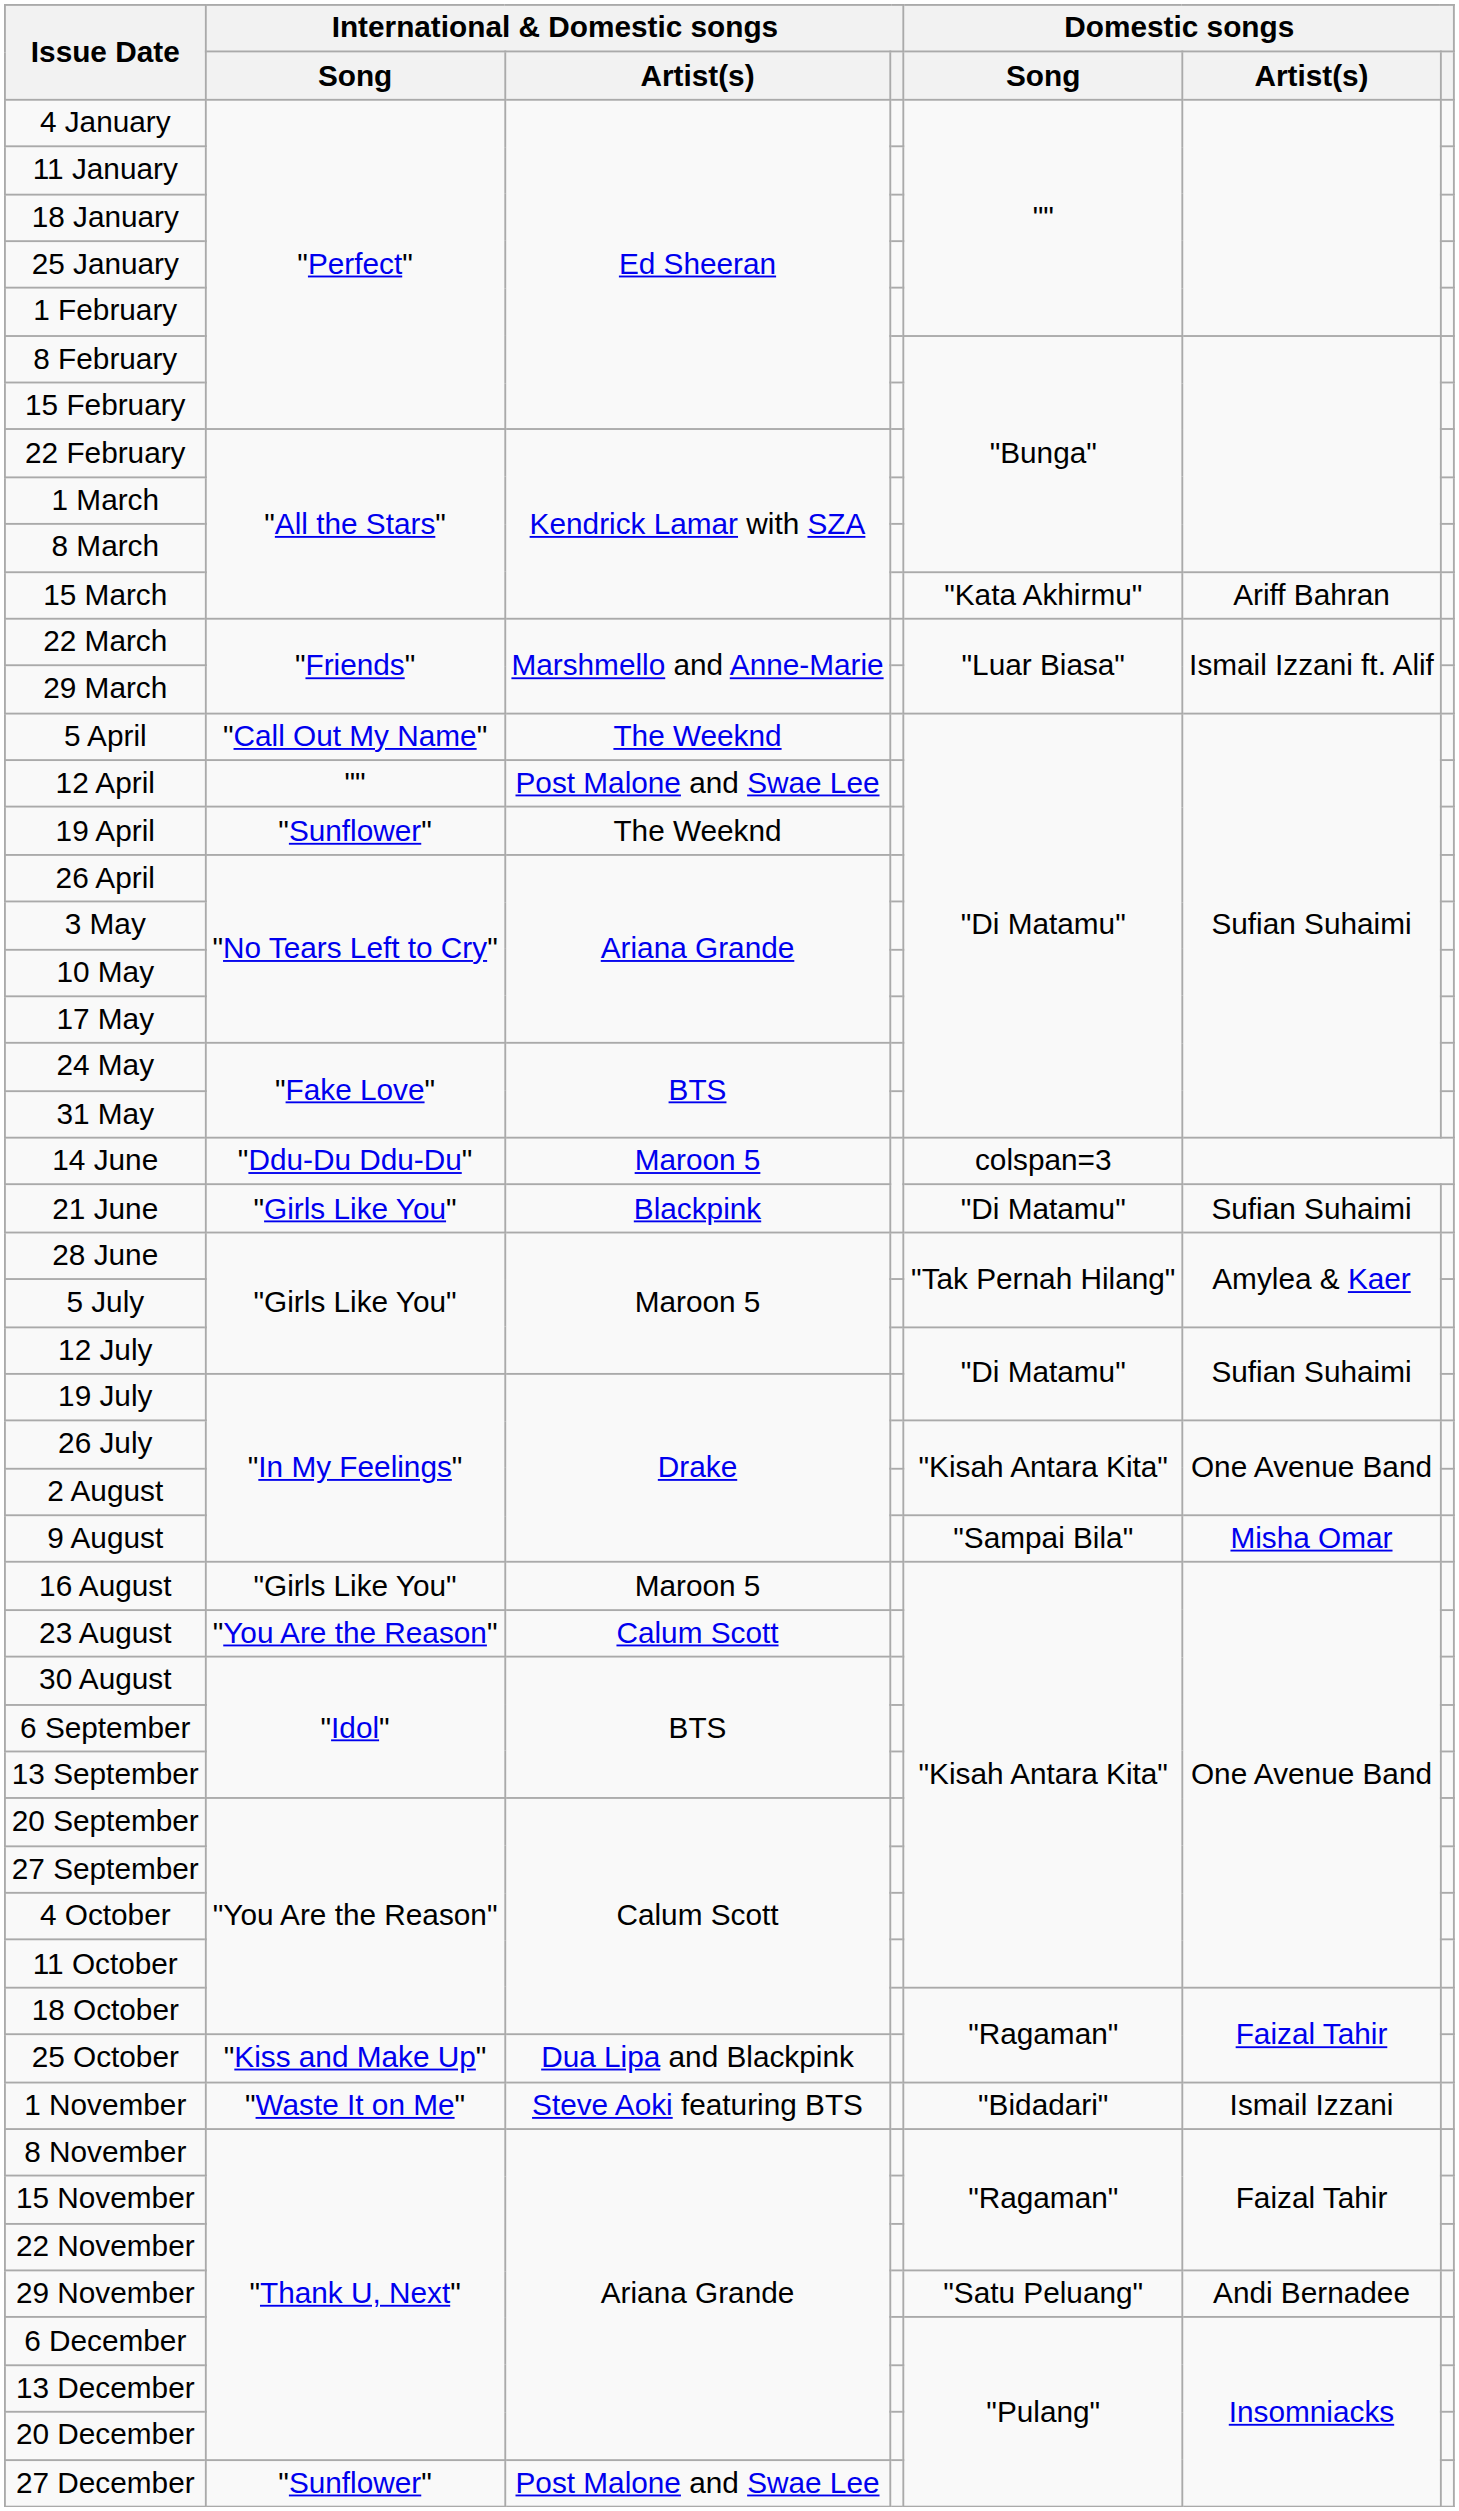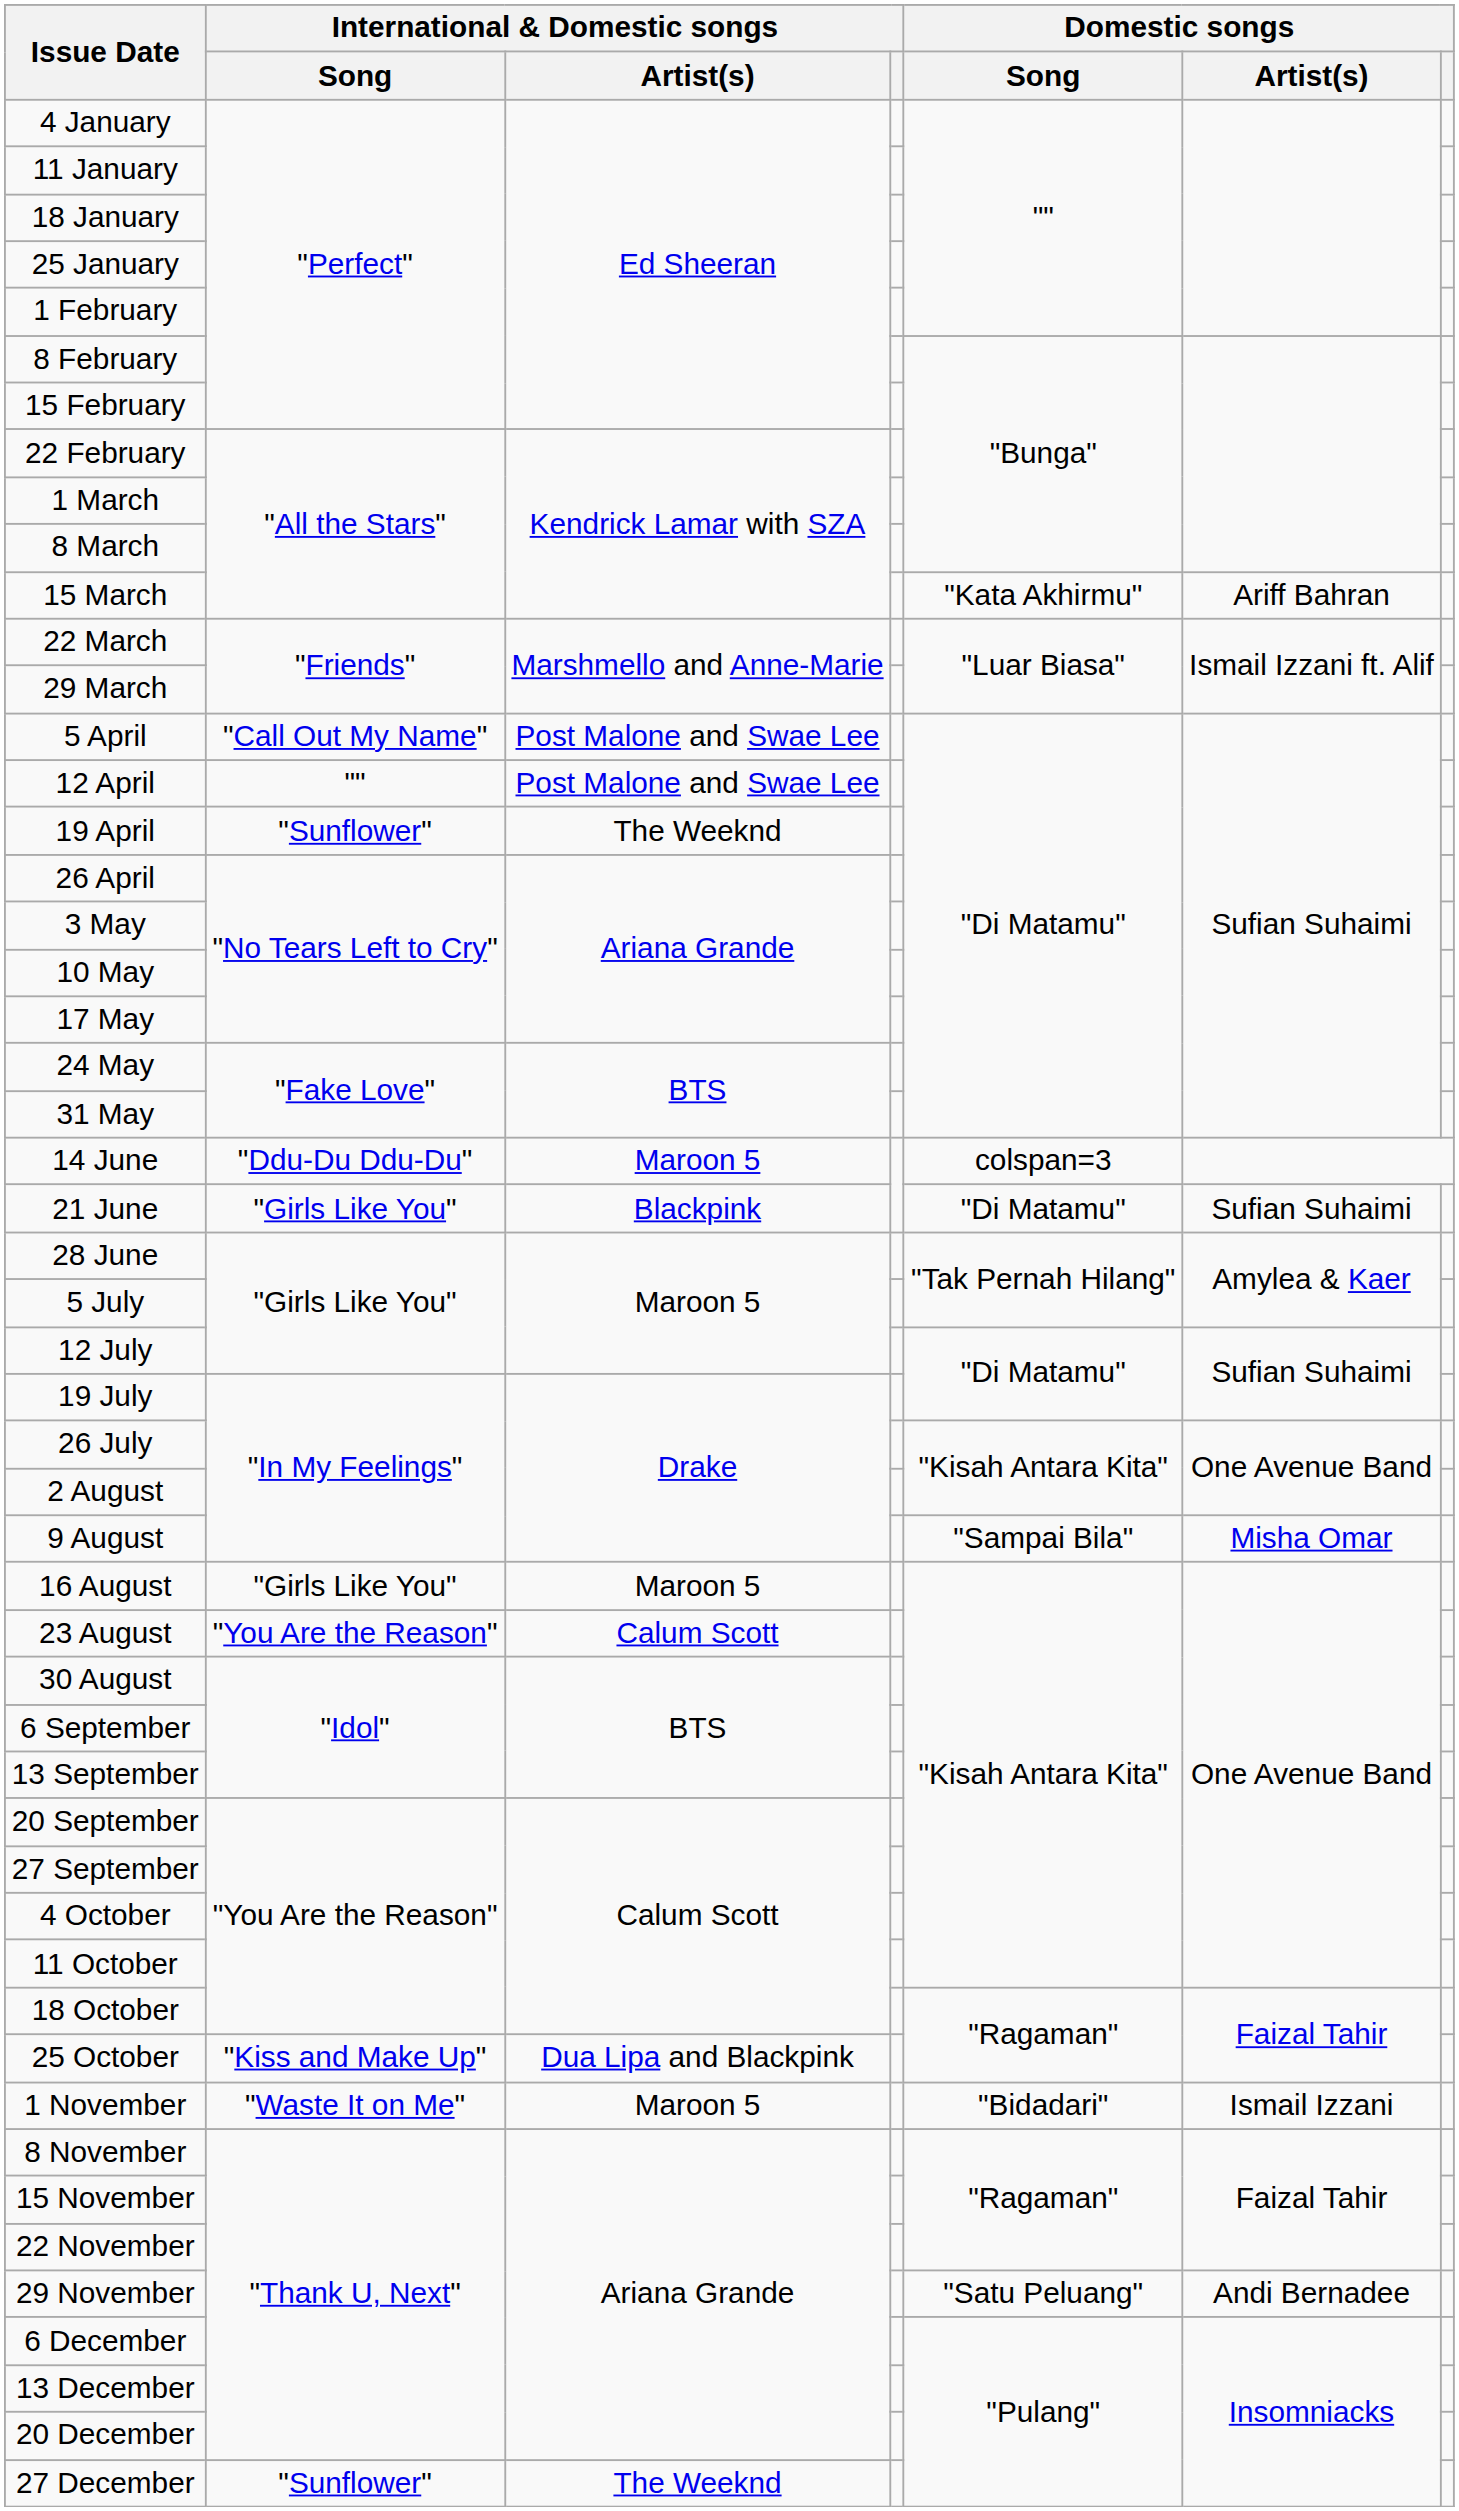(698, 736) The Weeknd -> (698, 736) Post Malone and Swae Lee
(698, 2104) Steve Aoki featuring BTS -> (698, 2104) Maroon 5
(698, 2482) Post Malone and Swae Lee -> (698, 2482) The Weeknd
